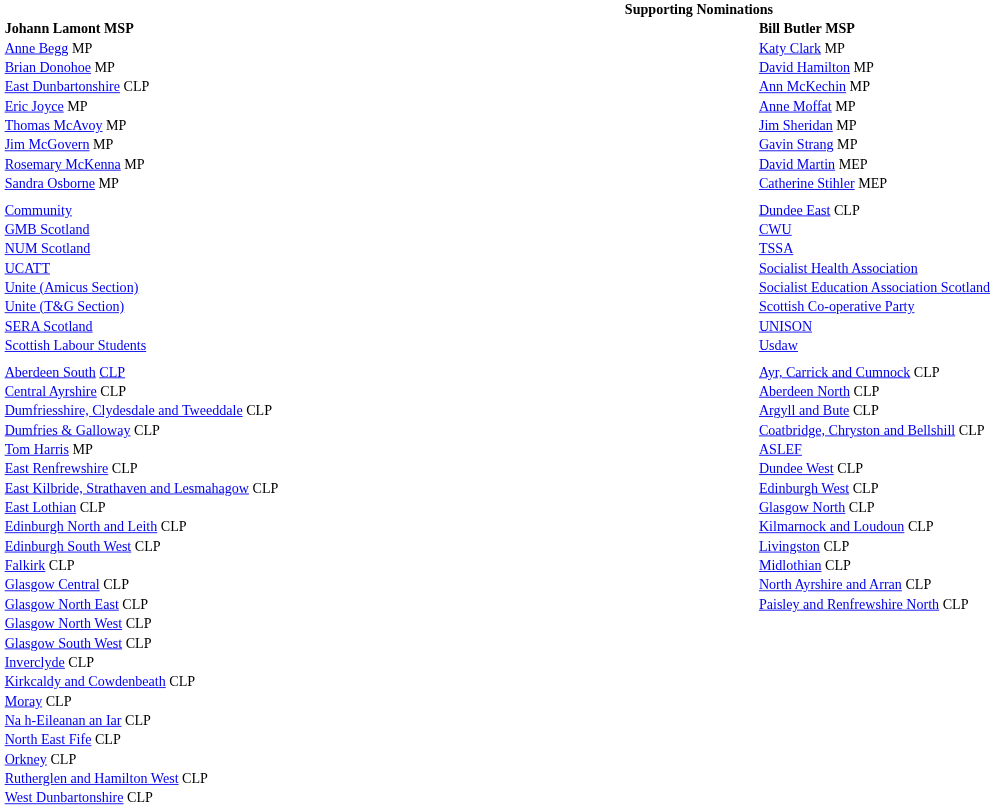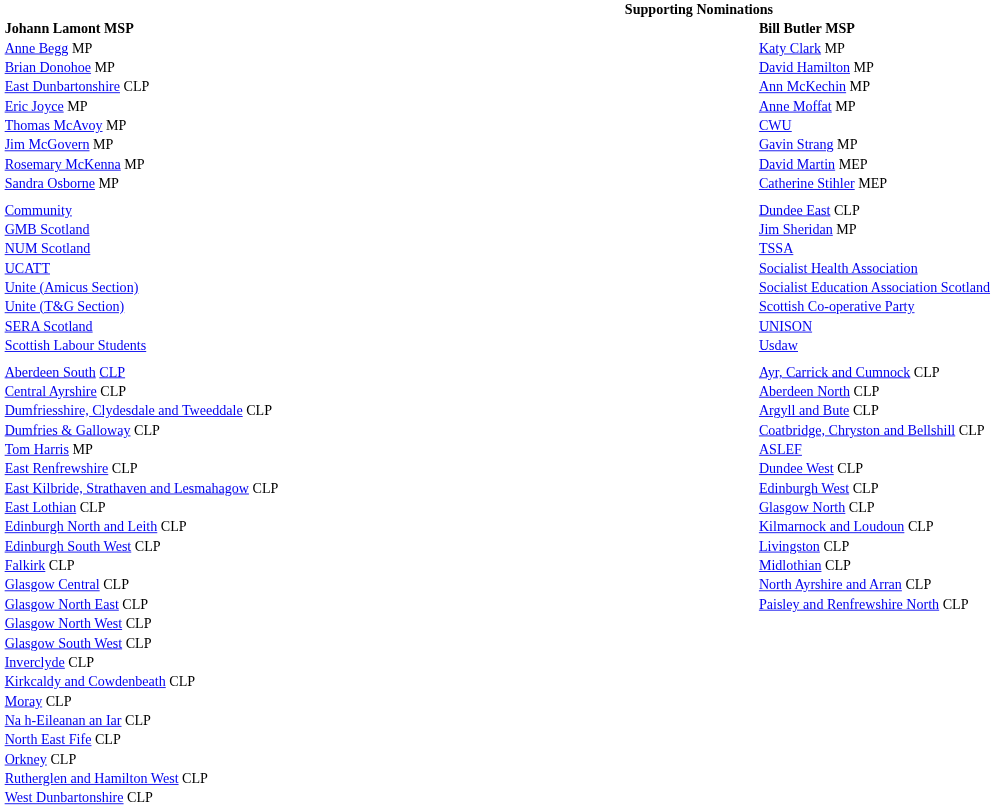(808, 125) Jim Sheridan MP -> (775, 125) CWU
(775, 229) CWU -> (808, 229) Jim Sheridan MP
